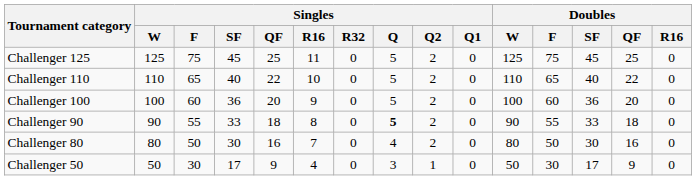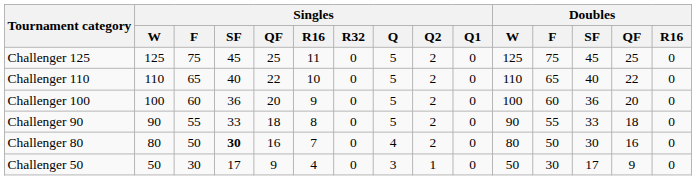(393, 121) bold -> (393, 121) normal
(234, 143) normal -> (234, 143) bold
